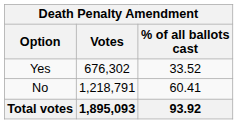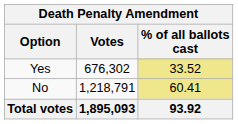(185, 68) no background -> (185, 68) khaki background
(185, 88) no background -> (185, 88) khaki background
